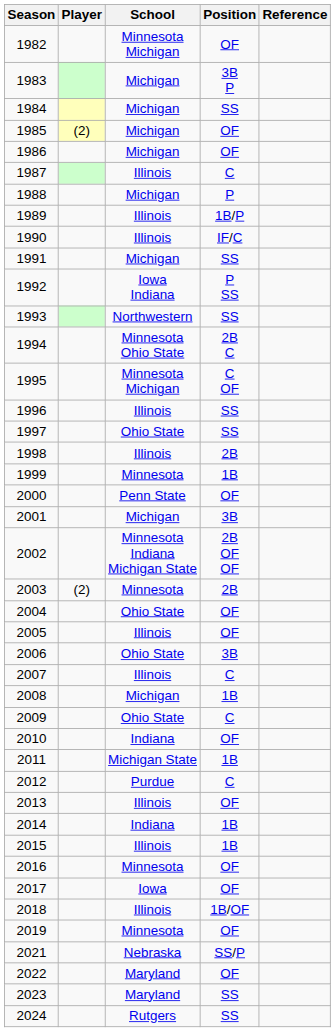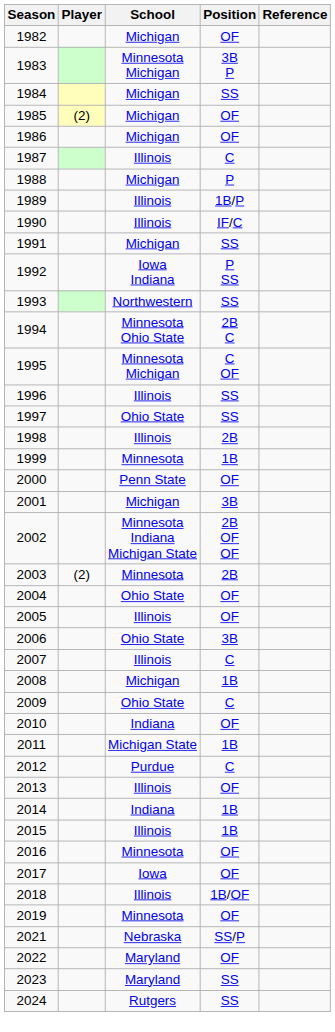(153, 44) Minnesota Michigan -> (153, 36) Michigan
(153, 80) Michigan -> (153, 65) Minnesota Michigan
